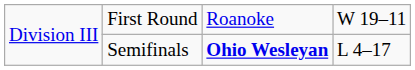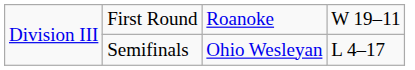(267, 49) bold -> (264, 49) normal
